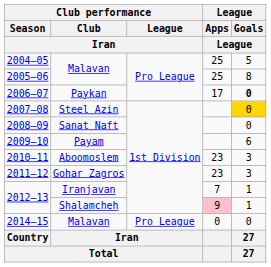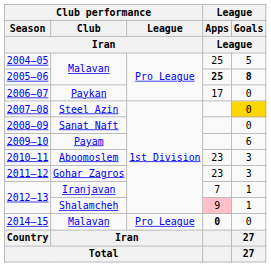(217, 77) normal -> (217, 77) bold
(249, 77) normal -> (249, 77) bold
(249, 93) bold -> (249, 93) normal
(217, 222) normal -> (217, 222) bold
